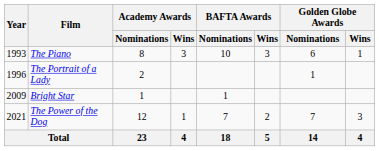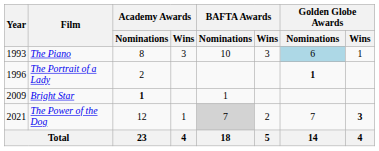(313, 54) no background -> (313, 54) lightblue background
(313, 75) normal -> (313, 75) bold
(142, 96) normal -> (142, 96) bold
(225, 117) no background -> (225, 117) lightgrey background
(360, 117) normal -> (360, 117) bold
